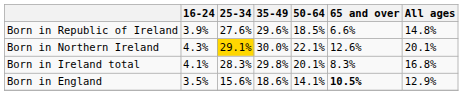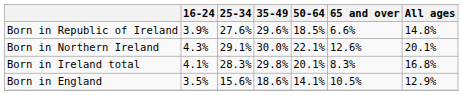(236, 47) gold background -> (236, 47) no background
(346, 82) bold -> (346, 82) normal
